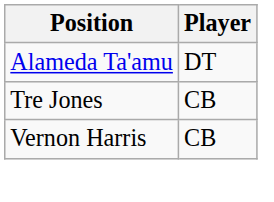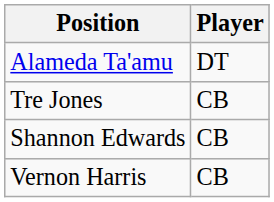+ row: (98, 138)
